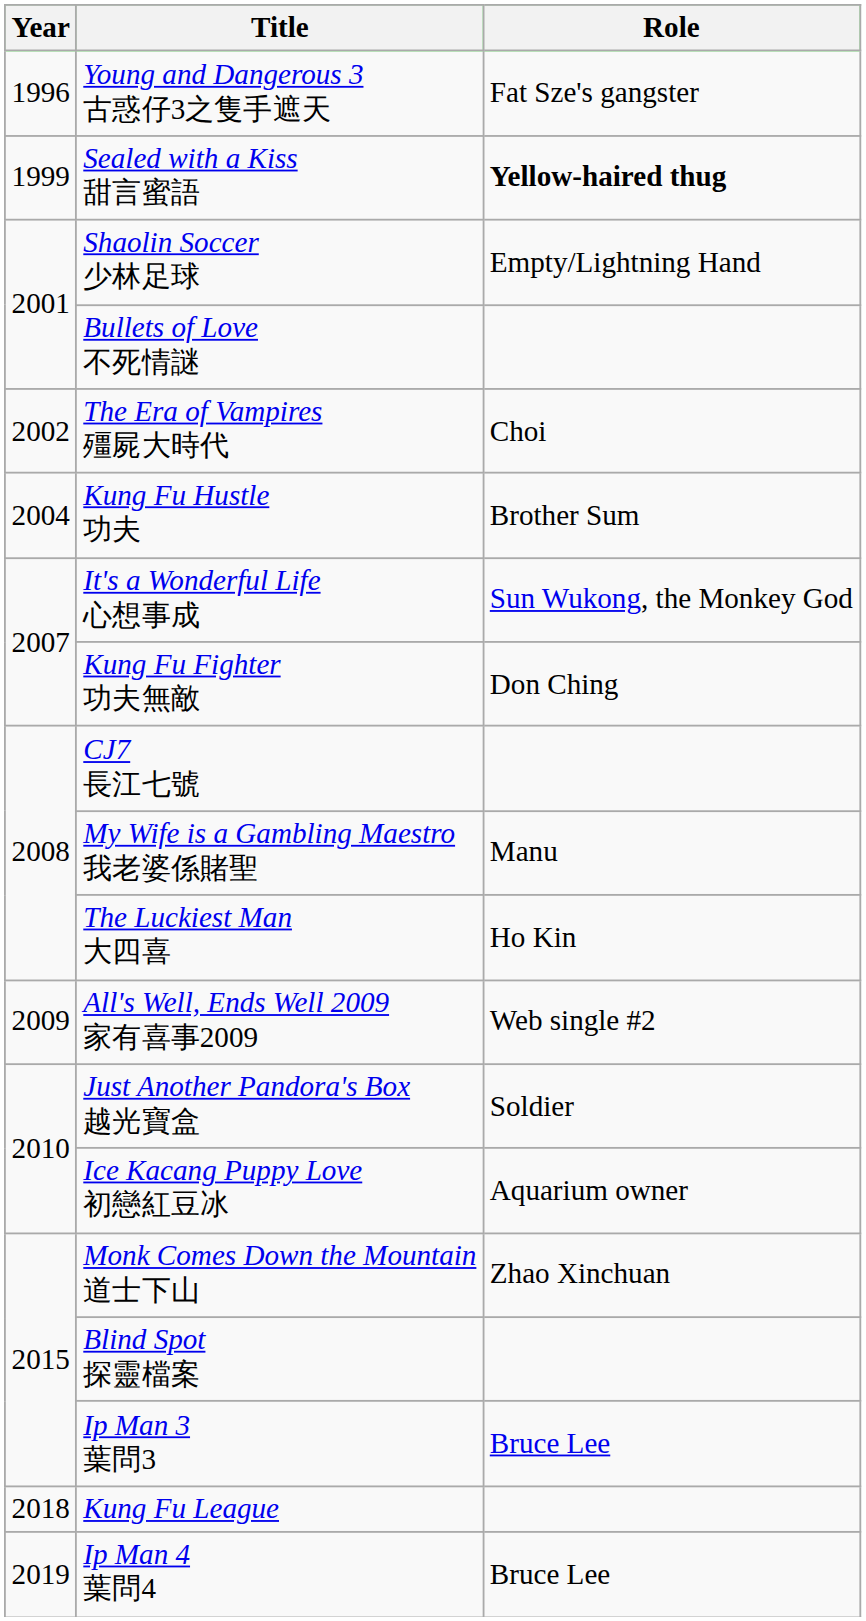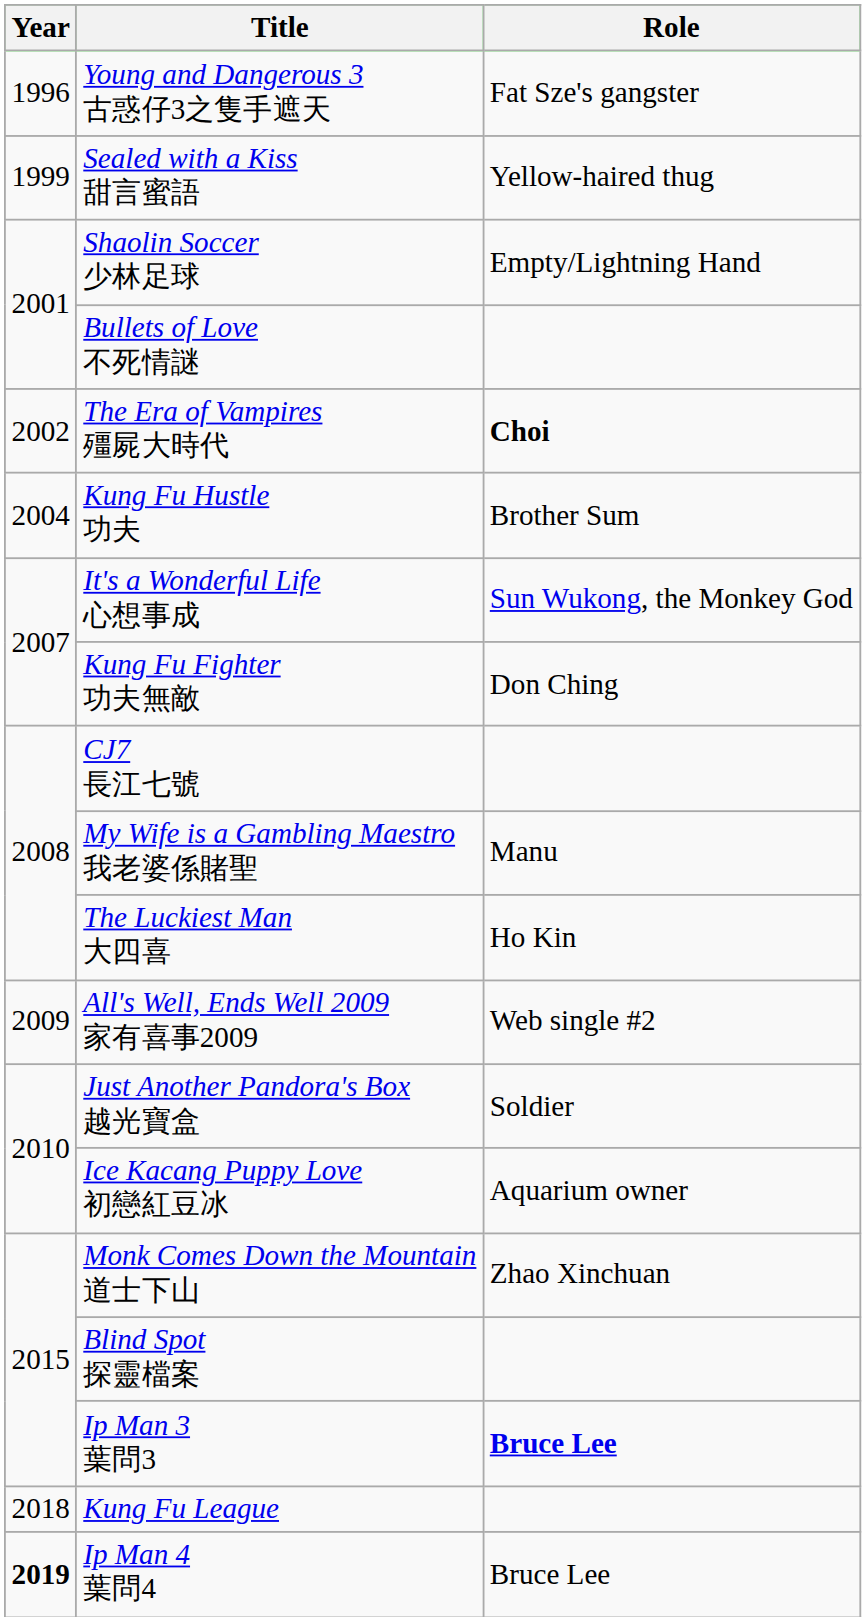(608, 177) bold -> (602, 177) normal
(518, 430) normal -> (520, 430) bold
(550, 1443) normal -> (553, 1443) bold
(41, 1573) normal -> (41, 1573) bold
